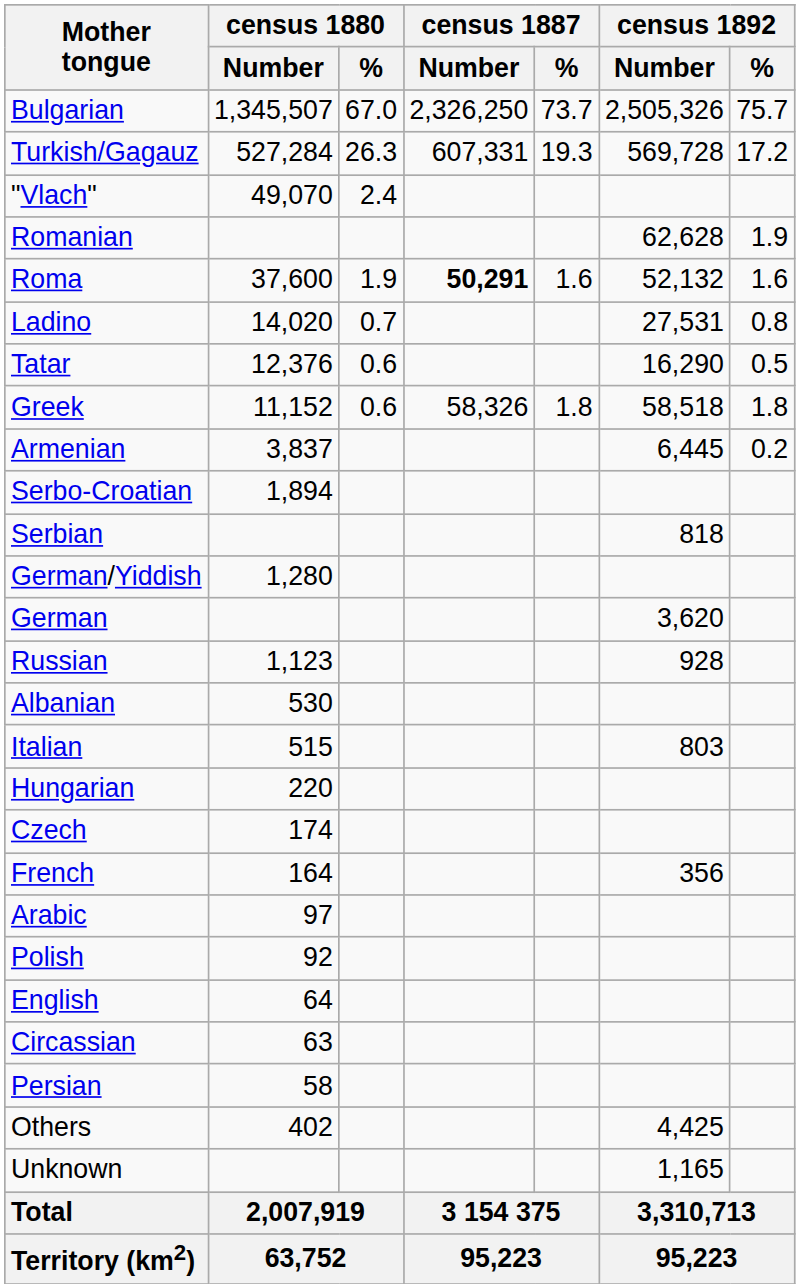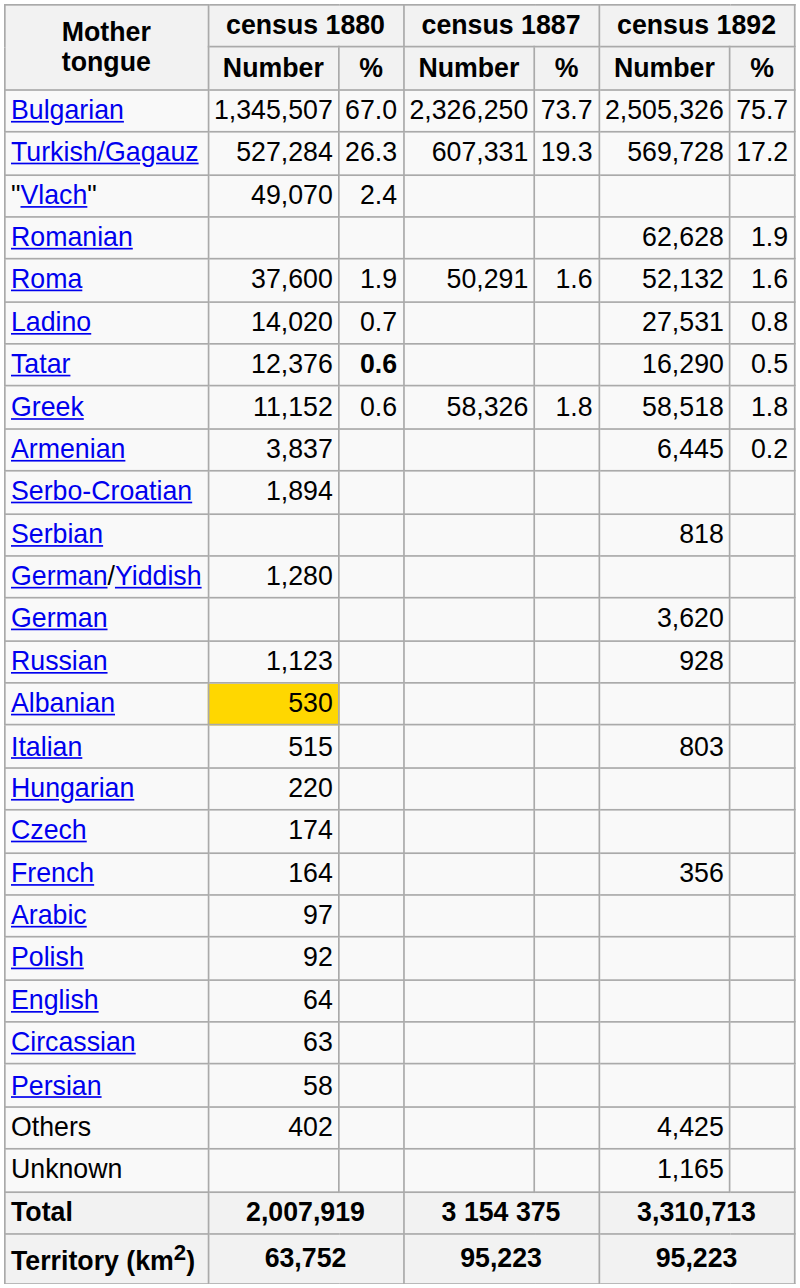(487, 279) bold -> (487, 279) normal
(379, 364) normal -> (379, 364) bold
(311, 703) no background -> (311, 703) gold background
